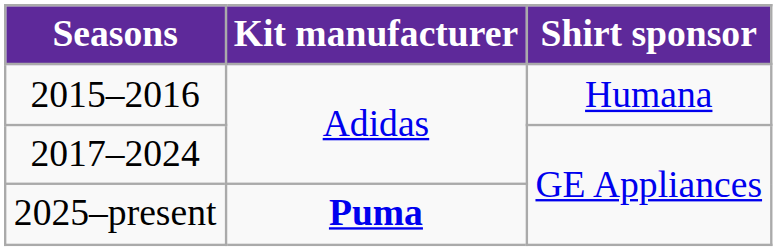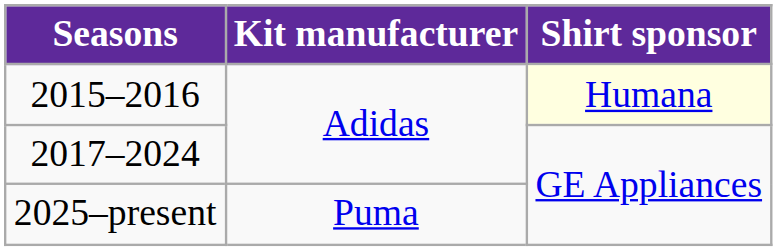(649, 93) no background -> (649, 93) lightyellow background
(376, 213) bold -> (376, 213) normal
